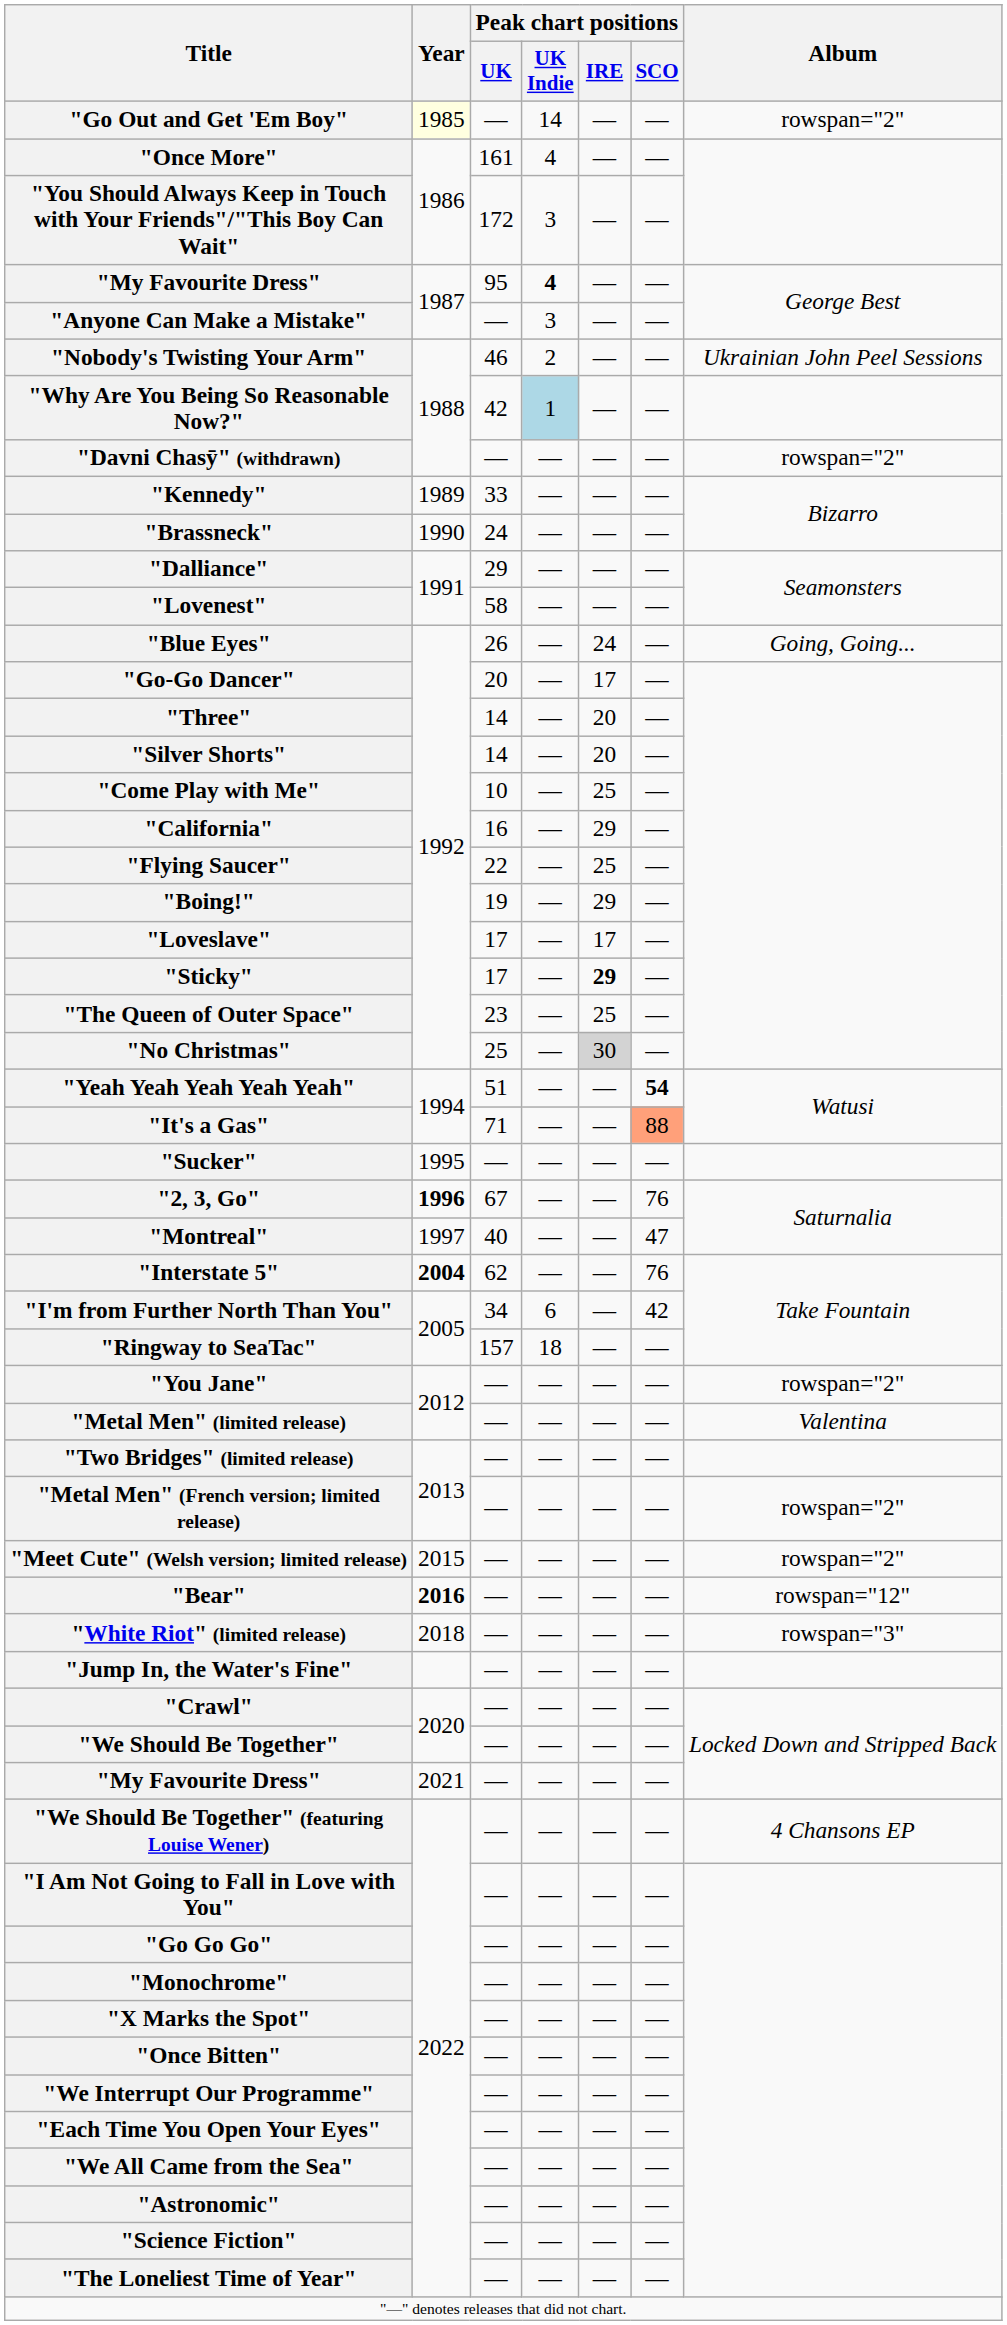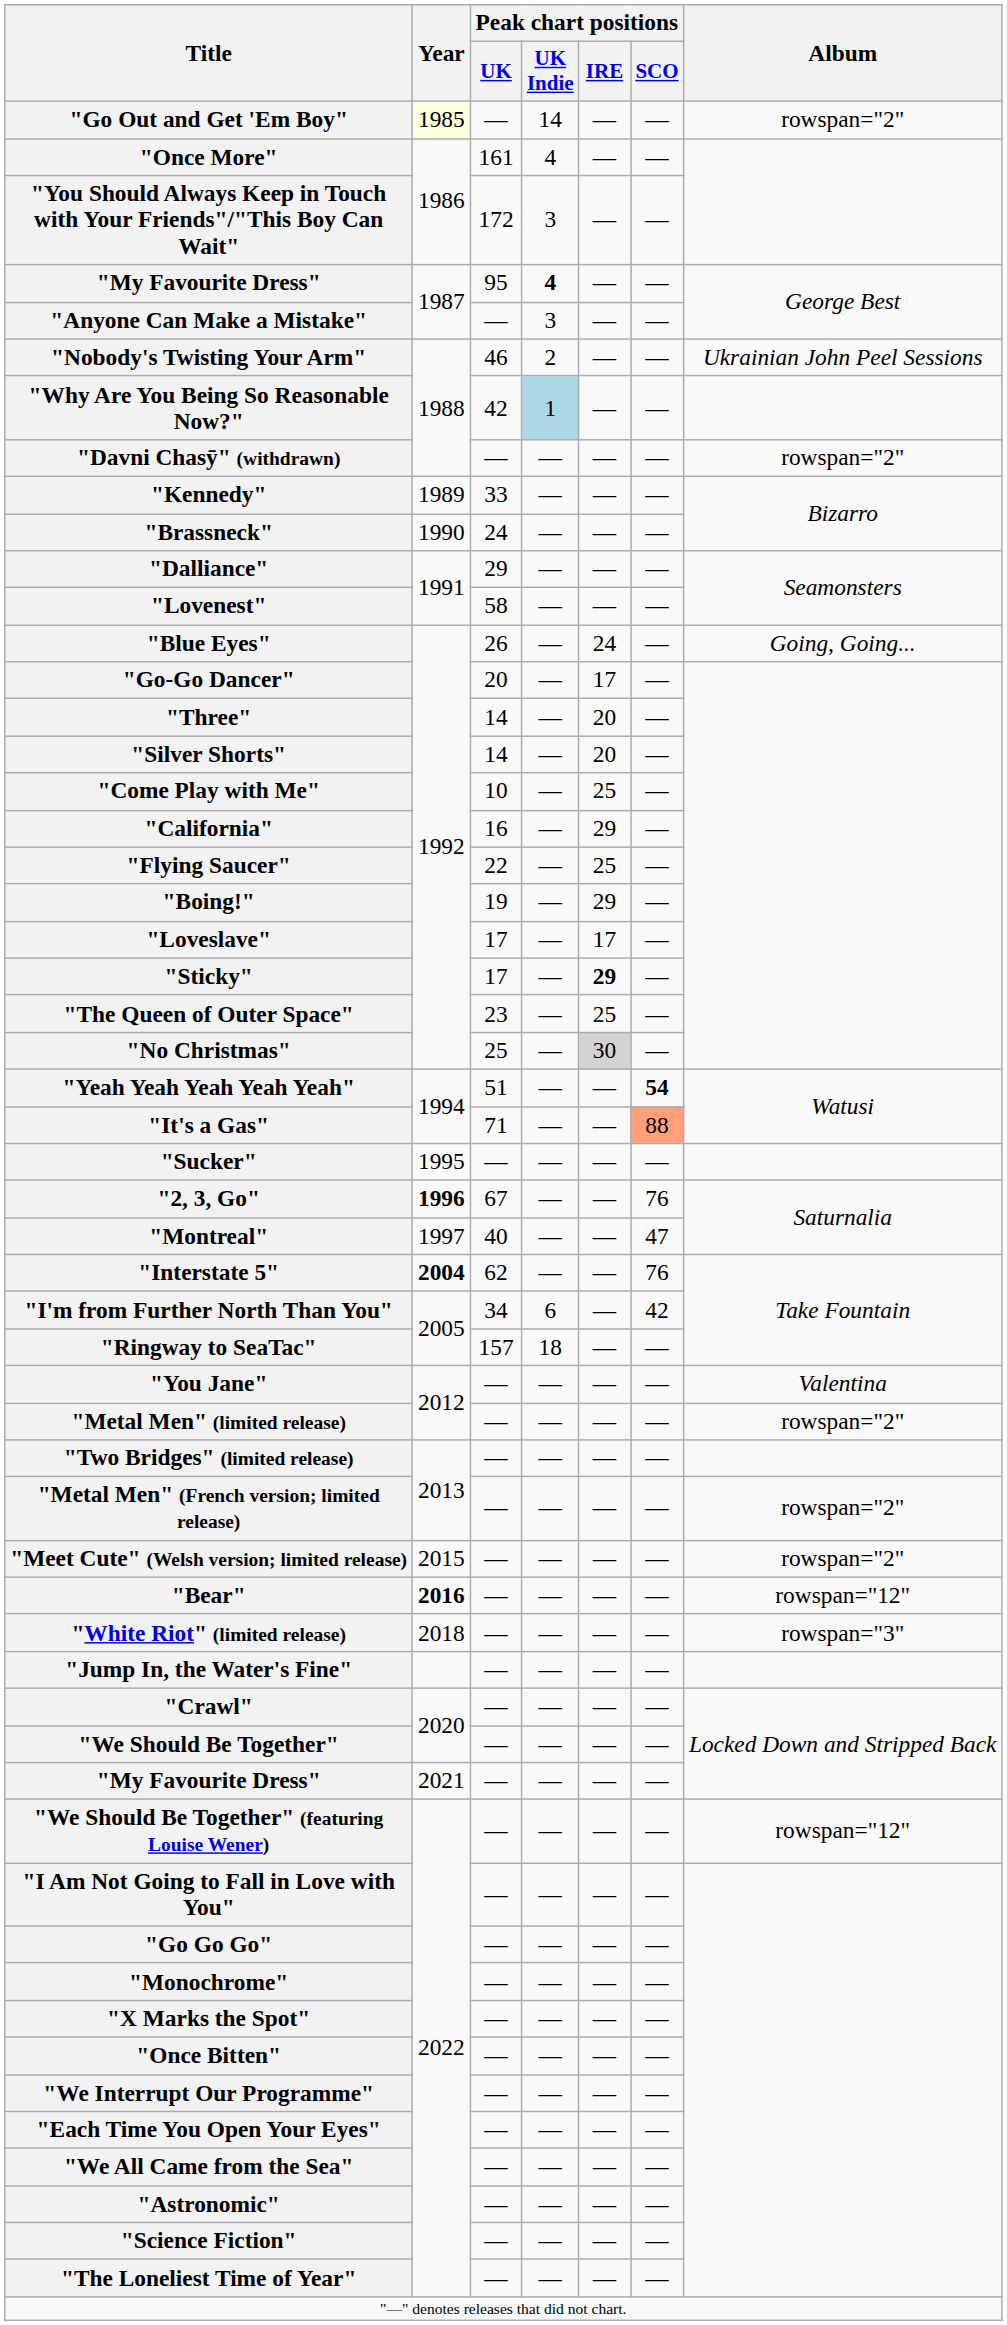(843, 1383) rowspan="2" -> (843, 1383) Valentina
(843, 1420) Valentina -> (843, 1420) rowspan="2"
(843, 1830) 4 Chansons EP -> (843, 1830) rowspan="12"
